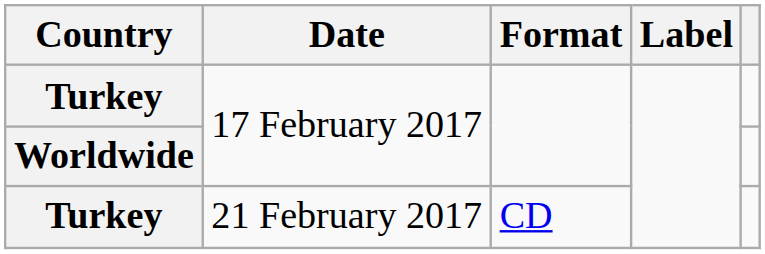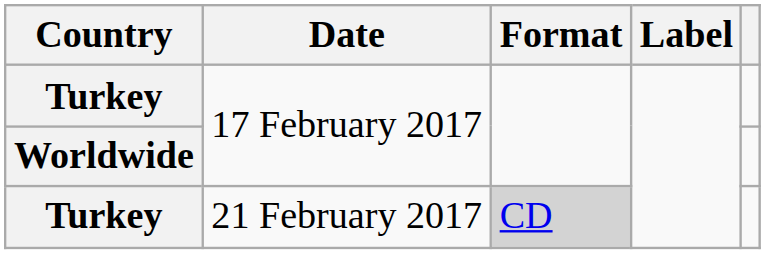(526, 215) no background -> (526, 215) lightgrey background
